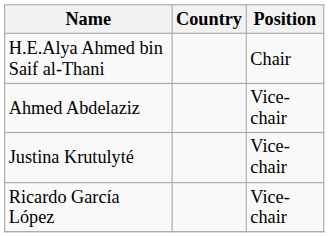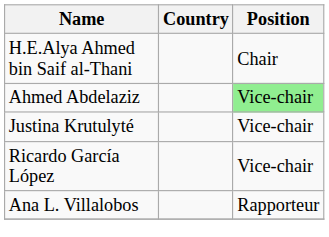(270, 107) no background -> (275, 97) lightgreen background
+ row: (74, 204)
